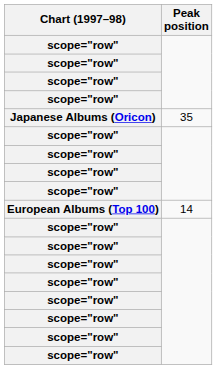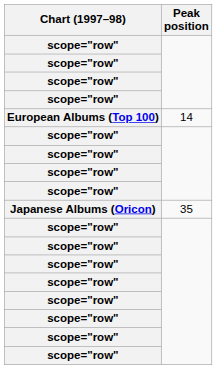rows swapped: (83, 209) <-> (83, 117)
